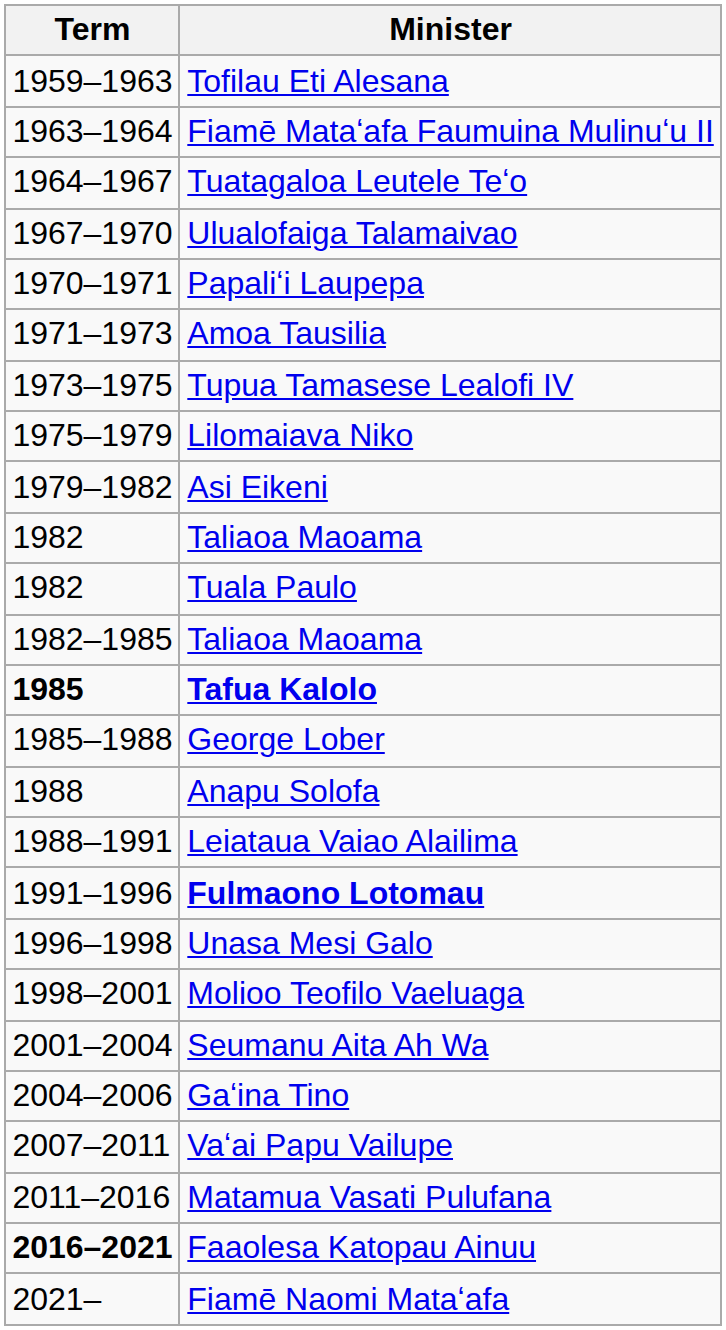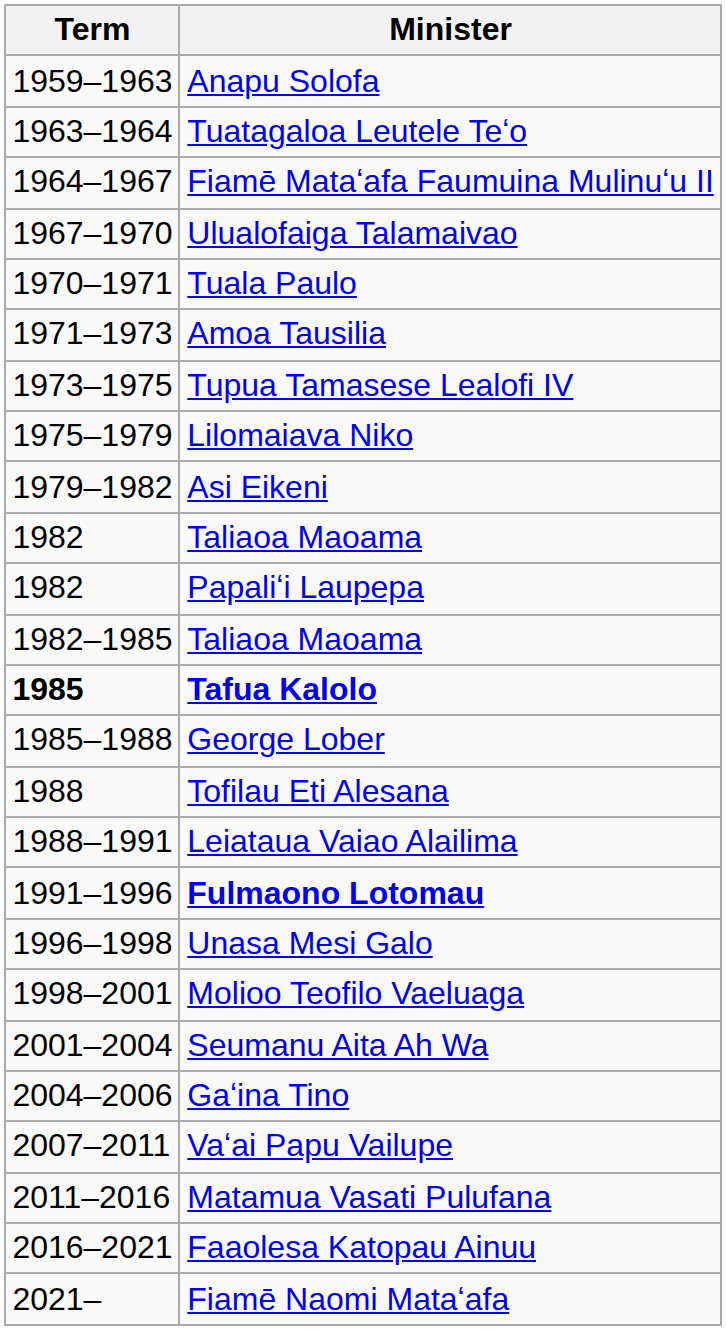(318, 80) Tofilau Eti Alesana -> (283, 80) Anapu Solofa
(451, 131) Fiamē Mataʻafa Faumuina Mulinuʻu II -> (357, 131) Tuatagaloa Leutele Teʻo
(357, 182) Tuatagaloa Leutele Teʻo -> (451, 182) Fiamē Mataʻafa Faumuina Mulinuʻu II
(306, 283) Papaliʻi Laupepa -> (272, 283) Tuala Paulo
(272, 588) Tuala Paulo -> (306, 588) Papaliʻi Laupepa
(283, 791) Anapu Solofa -> (318, 791) Tofilau Eti Alesana
(92, 1247) bold -> (92, 1247) normal
